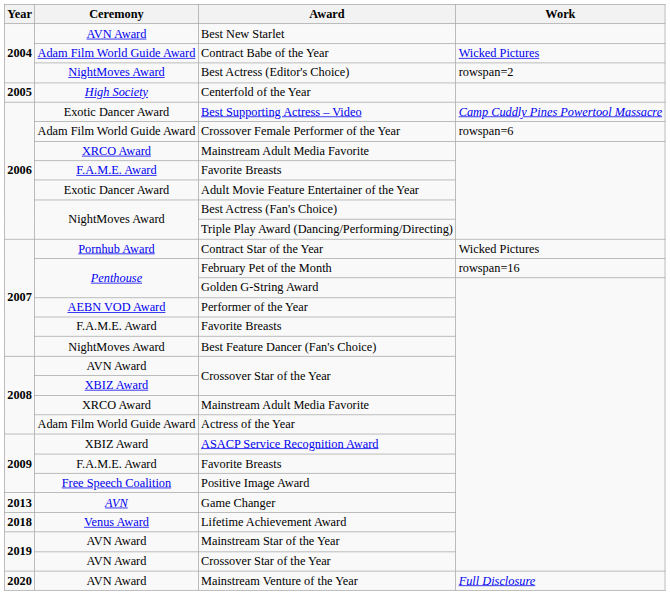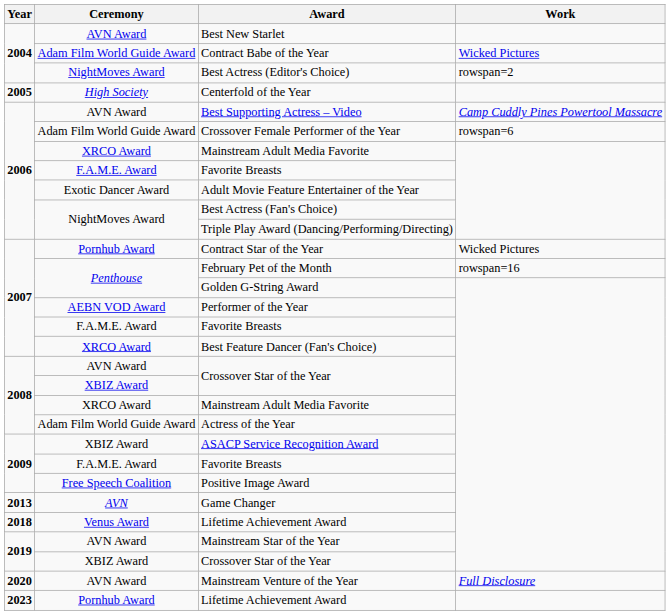(116, 111) Exotic Dancer Award -> (116, 111) AVN Award
(116, 346) NightMoves Award -> (116, 346) XRCO Award
(116, 561) AVN Award -> (116, 561) XBIZ Award
+ row: (20, 600)
